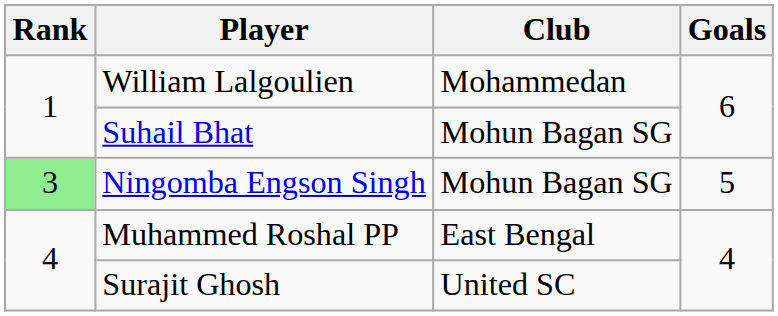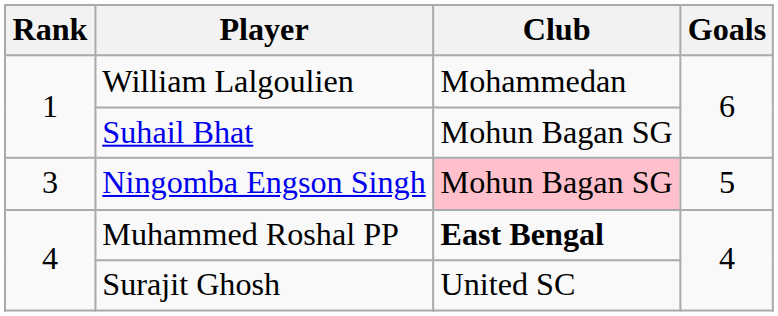(50, 183) lightgreen background -> (50, 183) no background
(557, 183) no background -> (557, 183) pink background
(518, 234) normal -> (522, 234) bold
